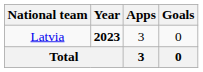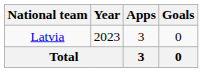(107, 36) bold -> (107, 36) normal
